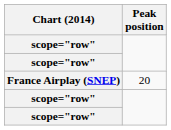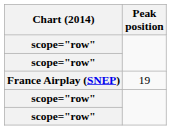(144, 80) 20 -> (144, 80) 19
